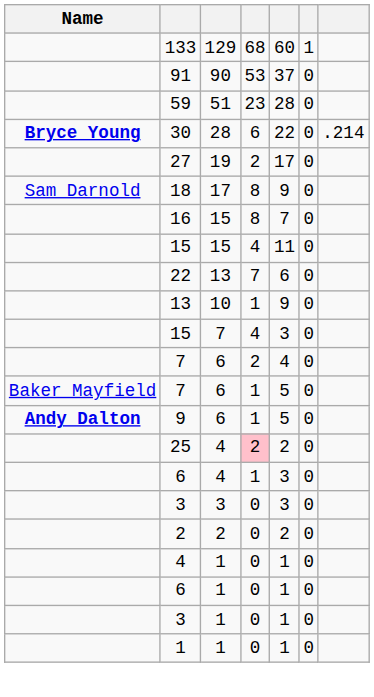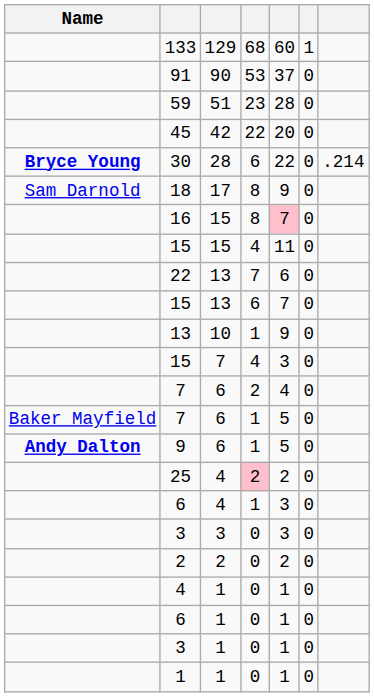+ row: (180, 133)
- row: (180, 162)
(285, 219) no background -> (285, 219) pink background
+ row: (180, 305)
